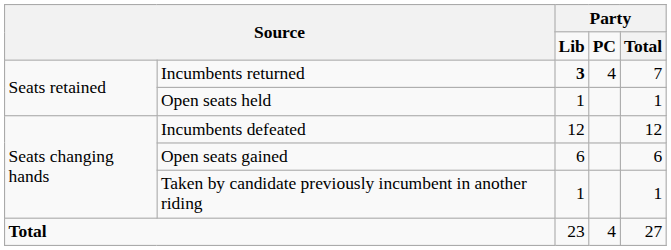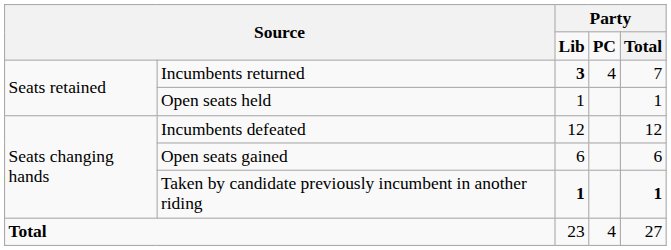(580, 194) normal -> (580, 194) bold
(658, 194) normal -> (658, 194) bold
